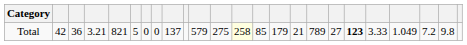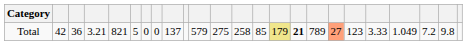(242, 31) lightyellow background -> (242, 31) no background
(280, 31) no background -> (280, 31) khaki background
(299, 31) normal -> (299, 31) bold
(336, 31) no background -> (336, 31) lightsalmon background
(355, 31) bold -> (355, 31) normal
